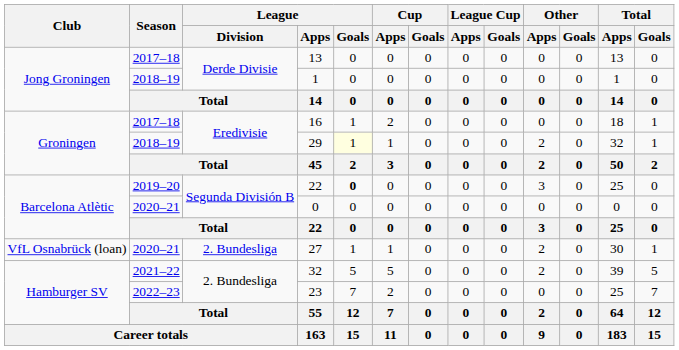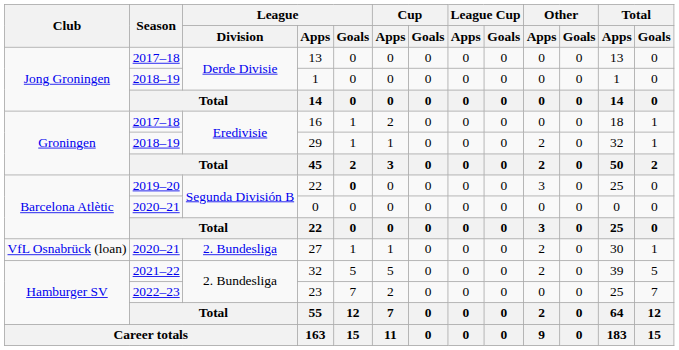(353, 143) lightyellow background -> (353, 143) no background
